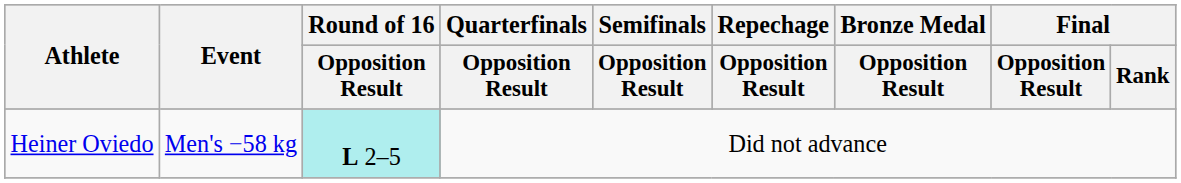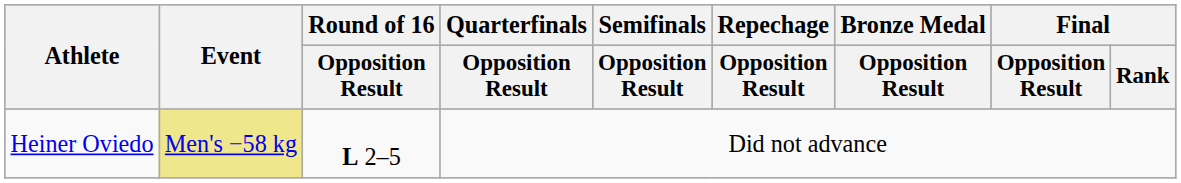(231, 143) no background -> (231, 143) khaki background
(372, 157) paleturquoise background -> (372, 157) no background
